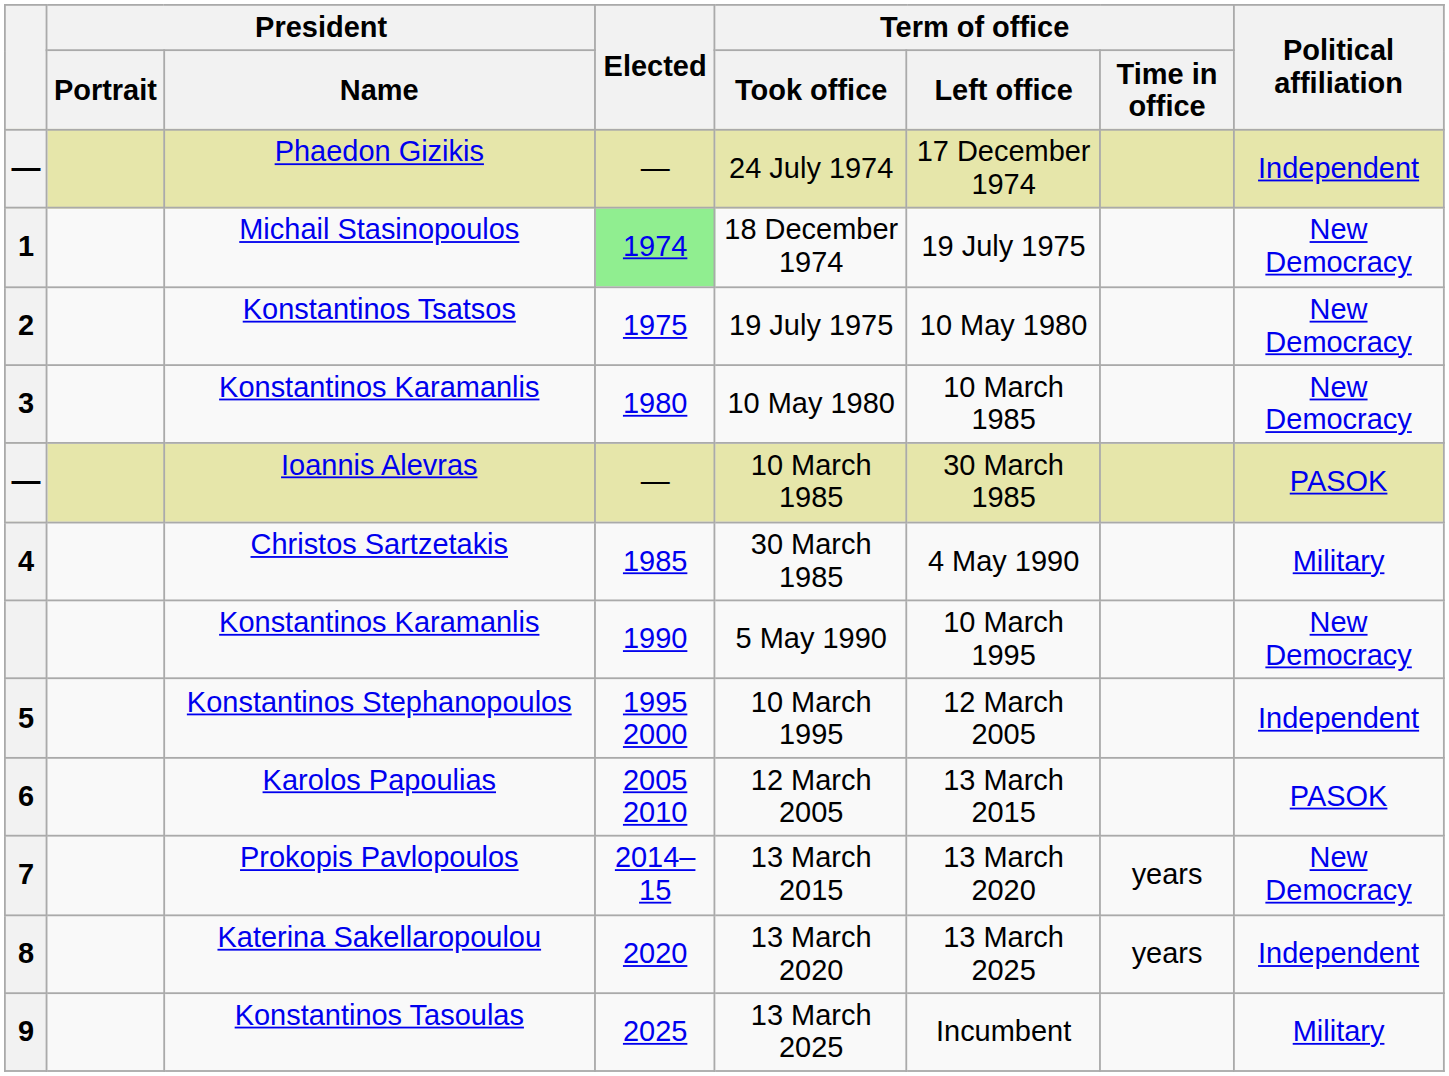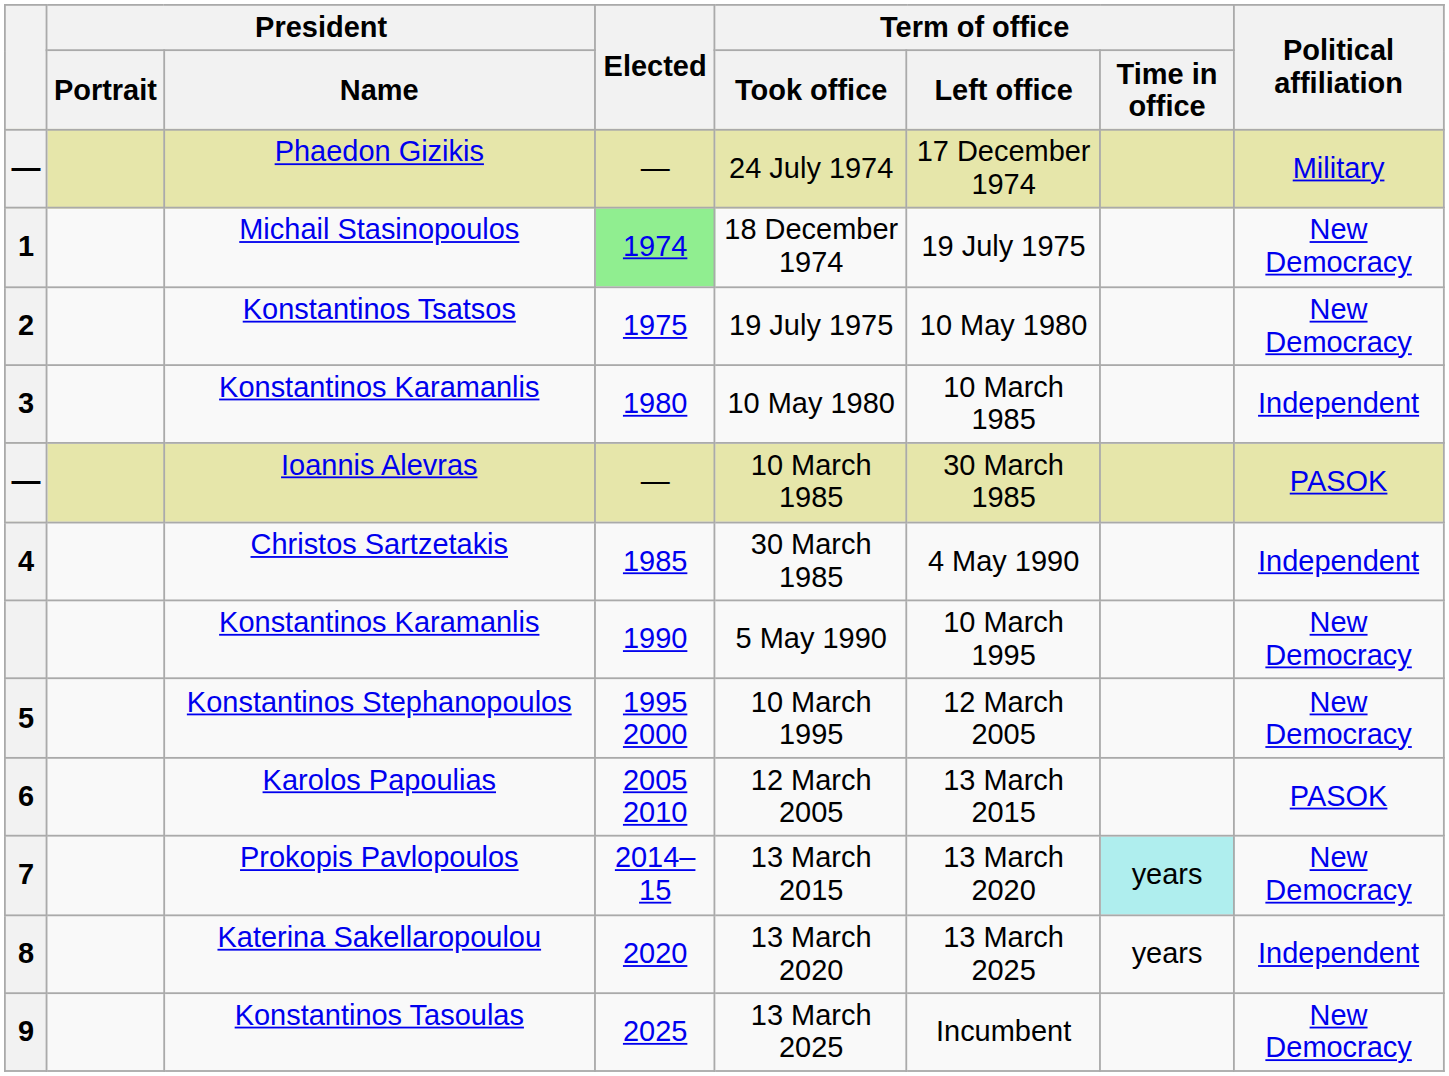(1339, 168) Independent -> (1339, 168) Military
(1339, 403) New Democracy -> (1339, 403) Independent
(1339, 560) Military -> (1339, 560) Independent
(1339, 717) Independent -> (1339, 717) New Democracy
(1167, 874) no background -> (1167, 874) paleturquoise background
(1339, 1031) Military -> (1339, 1031) New Democracy
